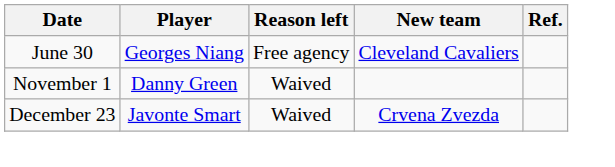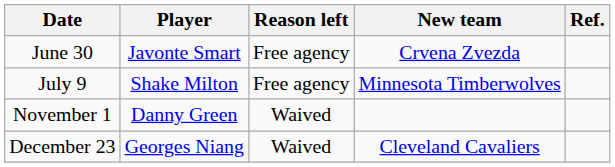(184, 51) Georges Niang -> (184, 51) Javonte Smart
(439, 51) Cleveland Cavaliers -> (460, 51) Crvena Zvezda
+ row: (62, 83)
(184, 114) Javonte Smart -> (184, 146) Georges Niang
(439, 114) Crvena Zvezda -> (460, 146) Cleveland Cavaliers
